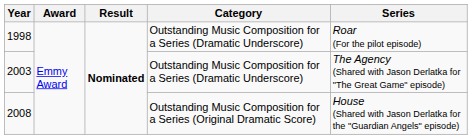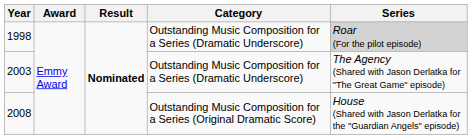(377, 37) no background -> (377, 37) lightgrey background
